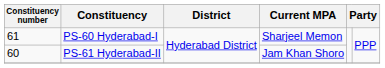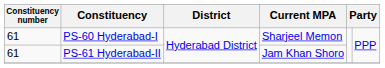(13, 54) 60 -> (13, 54) 61
